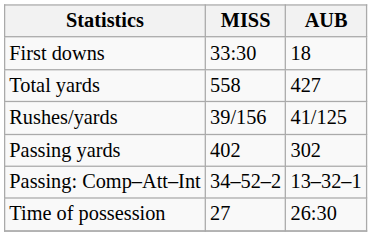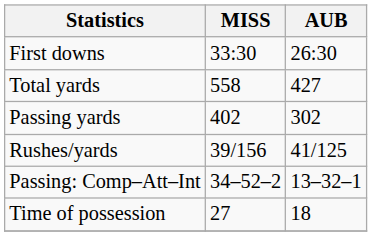(301, 53) 18 -> (314, 53) 26:30
rows swapped: (64, 117) <-> (65, 149)
(314, 214) 26:30 -> (301, 214) 18
